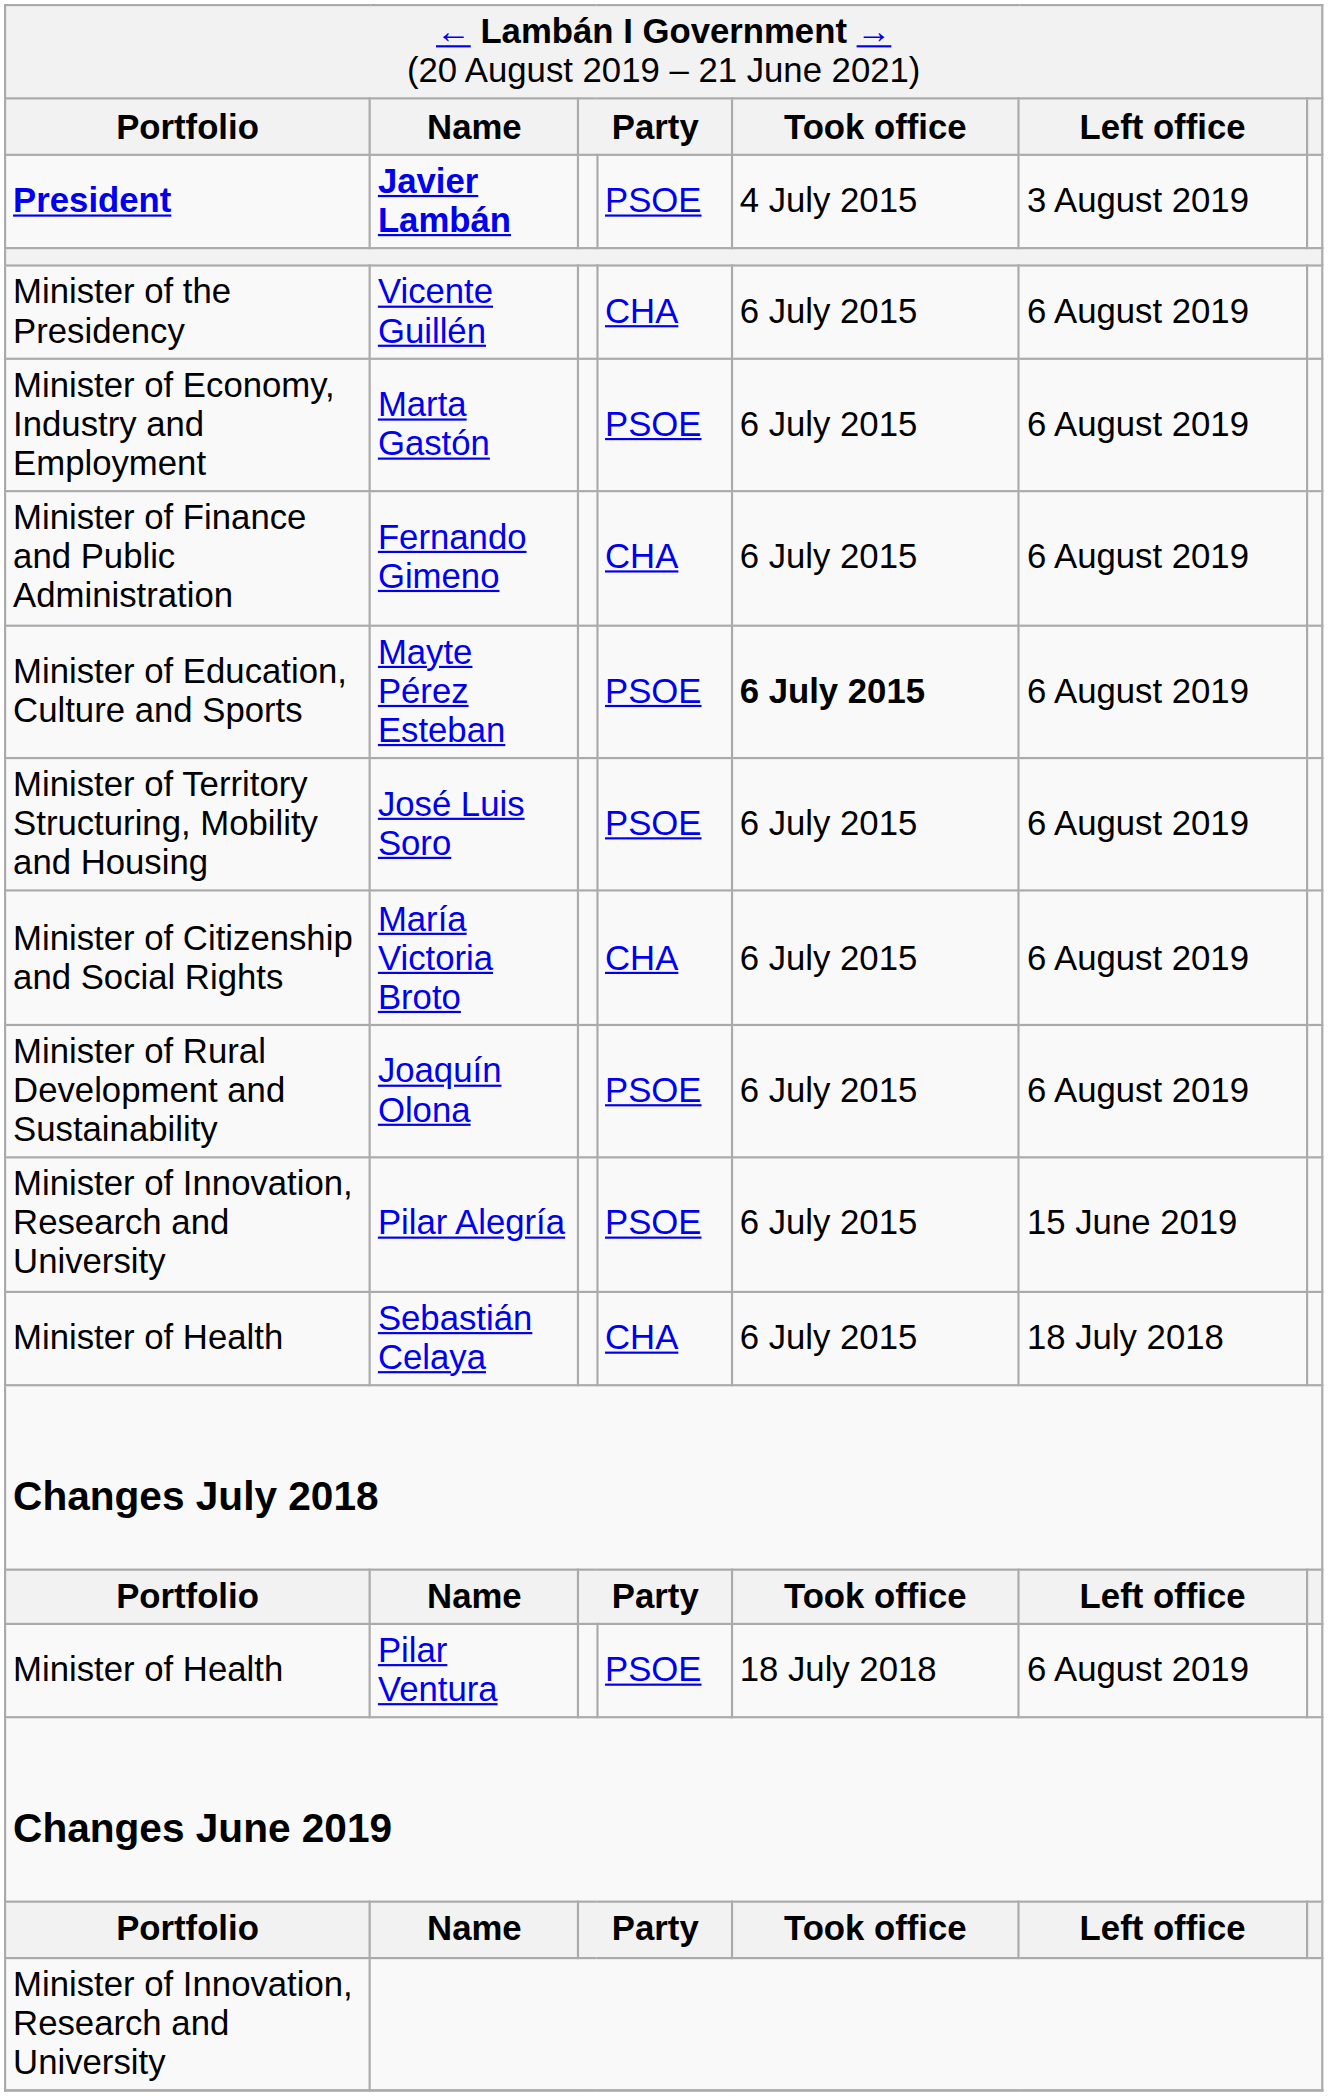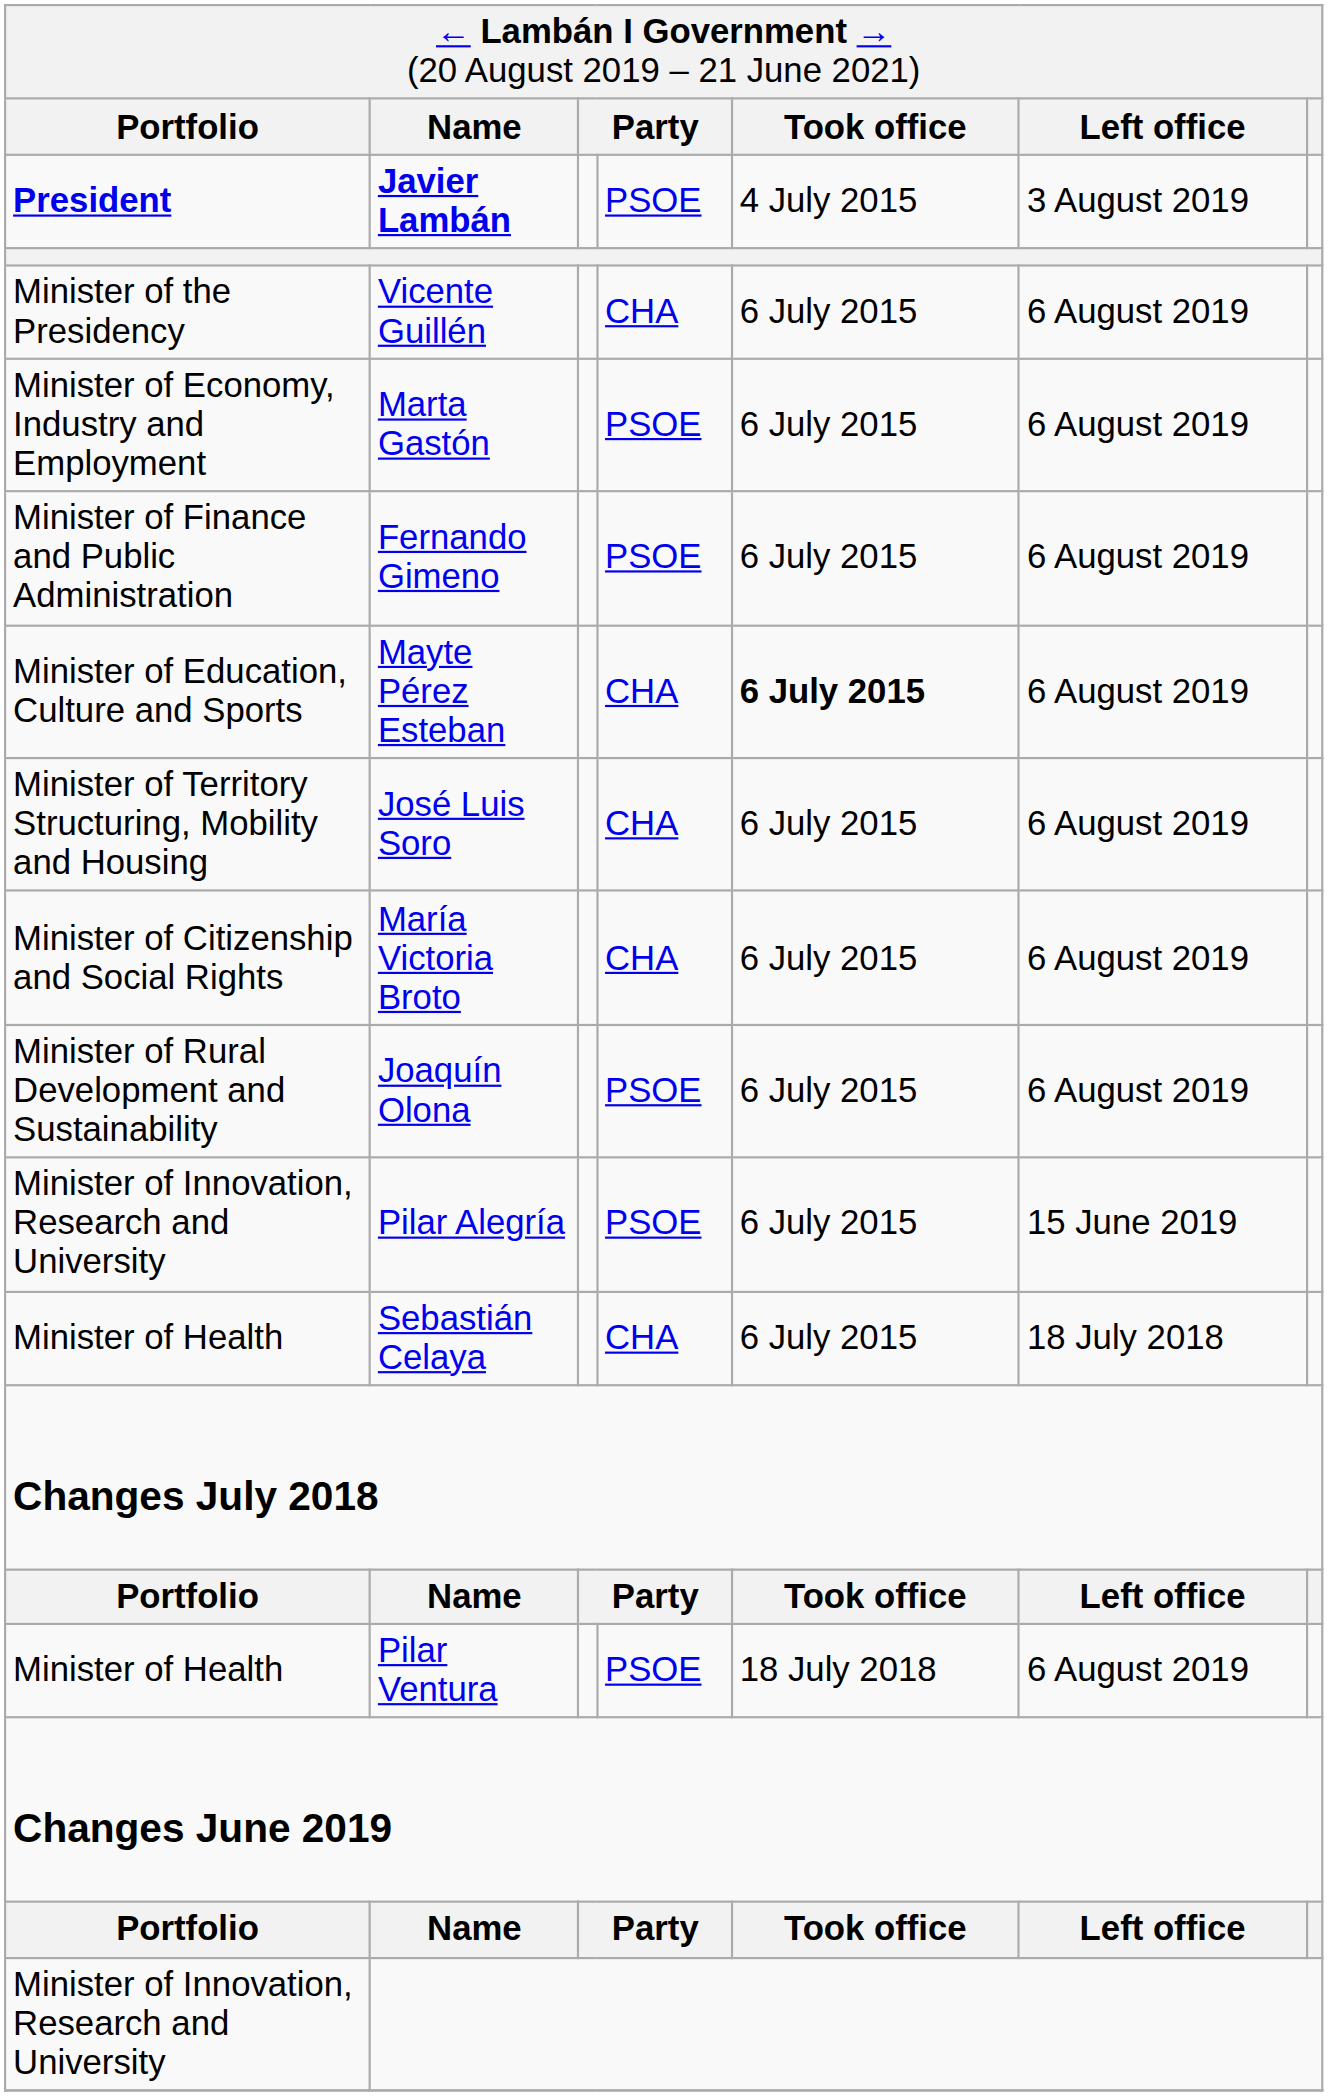(642, 557) CHA -> (653, 557) PSOE
(653, 690) PSOE -> (642, 690) CHA
(653, 824) PSOE -> (642, 824) CHA
